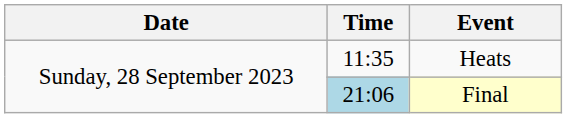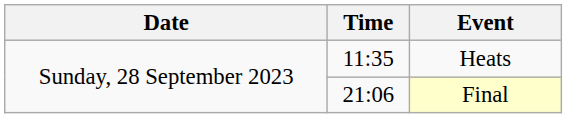(368, 94) lightblue background -> (368, 94) no background
